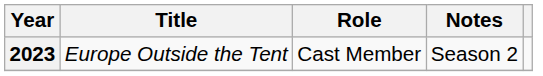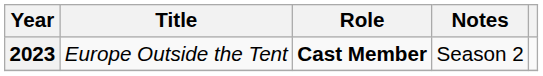(359, 53) normal -> (362, 53) bold
